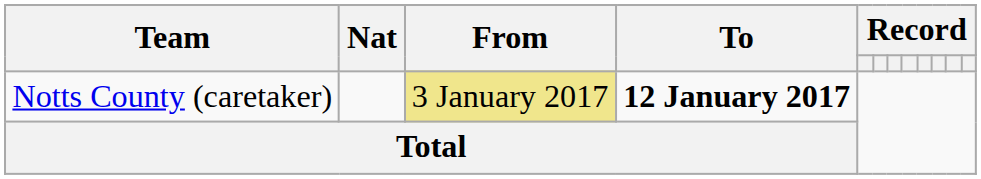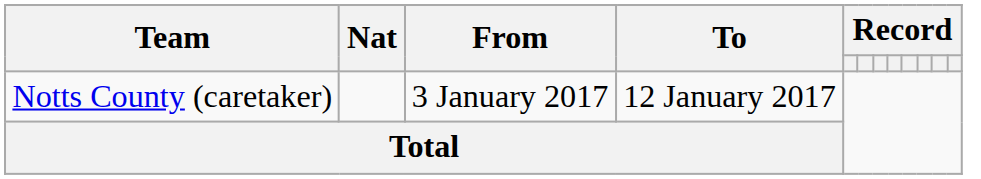(510, 95) khaki background -> (510, 95) no background
(737, 95) bold -> (729, 95) normal
